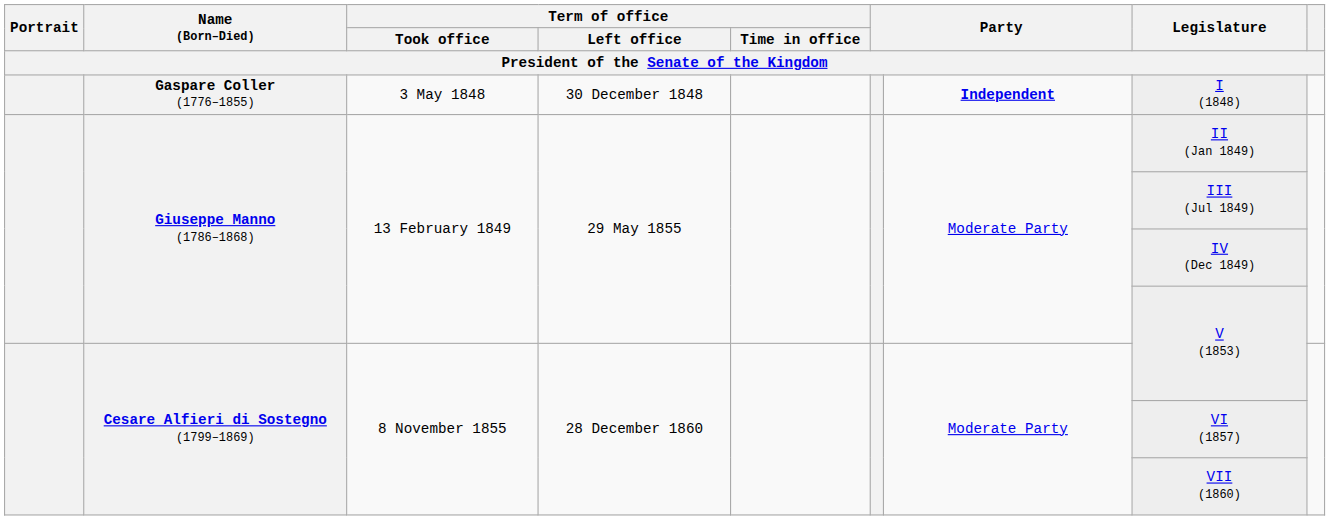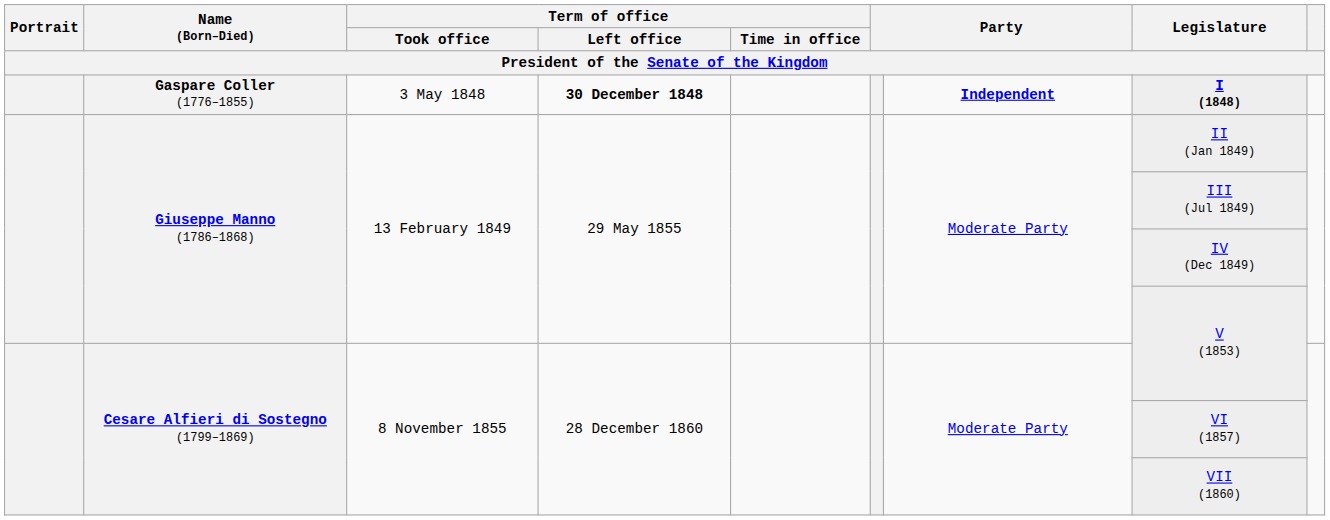(634, 94) normal -> (634, 94) bold
(1219, 94) normal -> (1219, 94) bold
